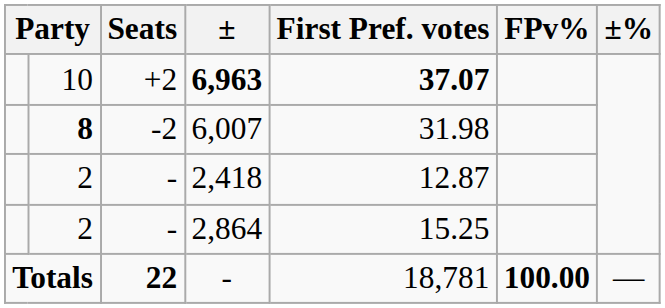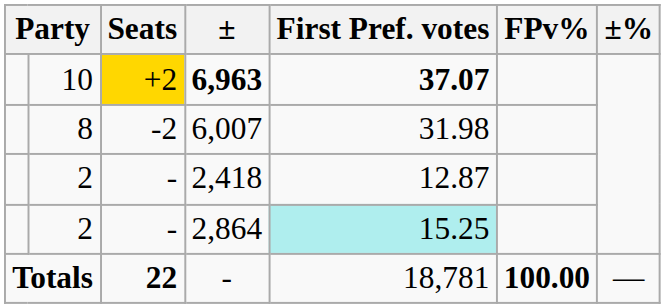(160, 79) no background -> (160, 79) gold background
(85, 128) bold -> (85, 128) normal
(454, 228) no background -> (454, 228) paleturquoise background
